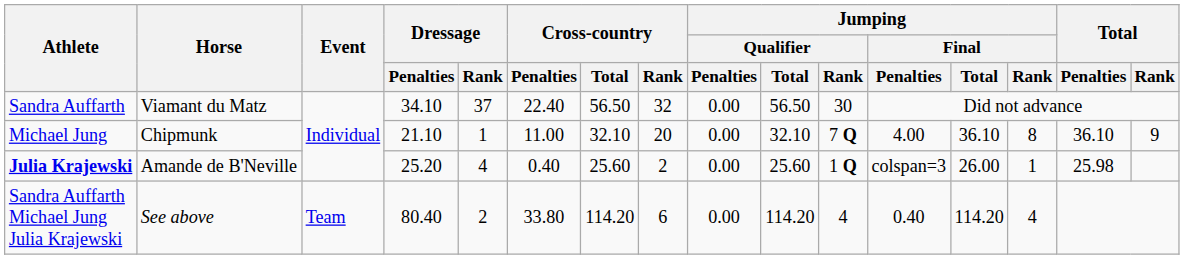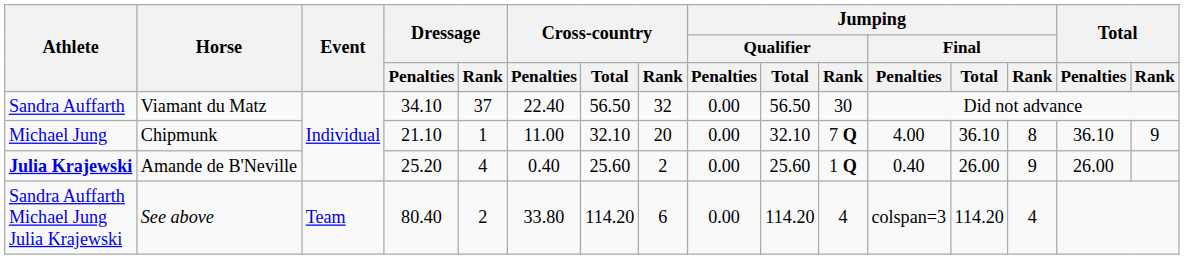(909, 166) colspan=3 -> (909, 166) 0.40
(1032, 166) 1 -> (1032, 166) 9
(1093, 166) 25.98 -> (1093, 166) 26.00
(909, 217) 0.40 -> (909, 217) colspan=3
